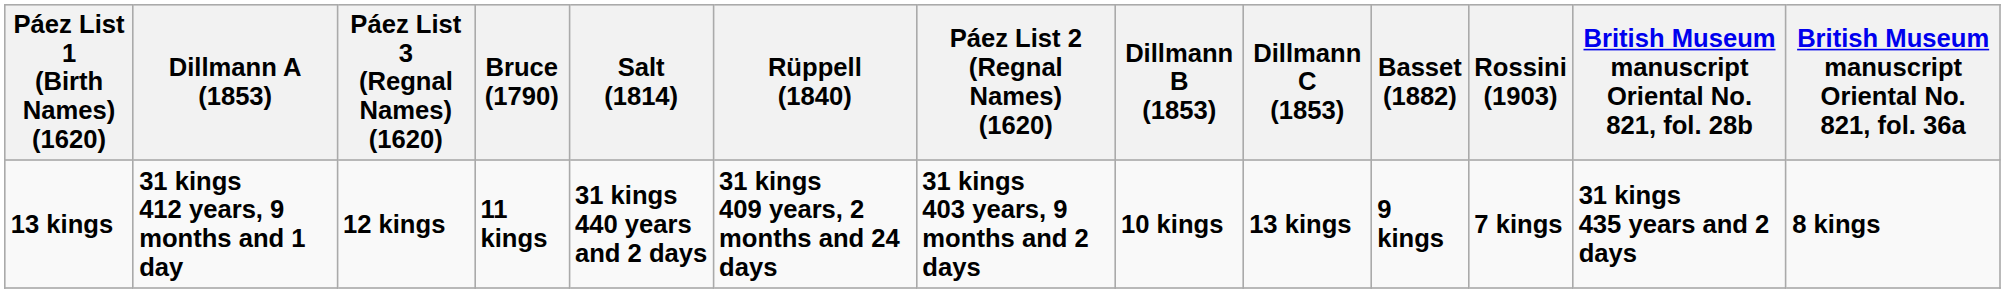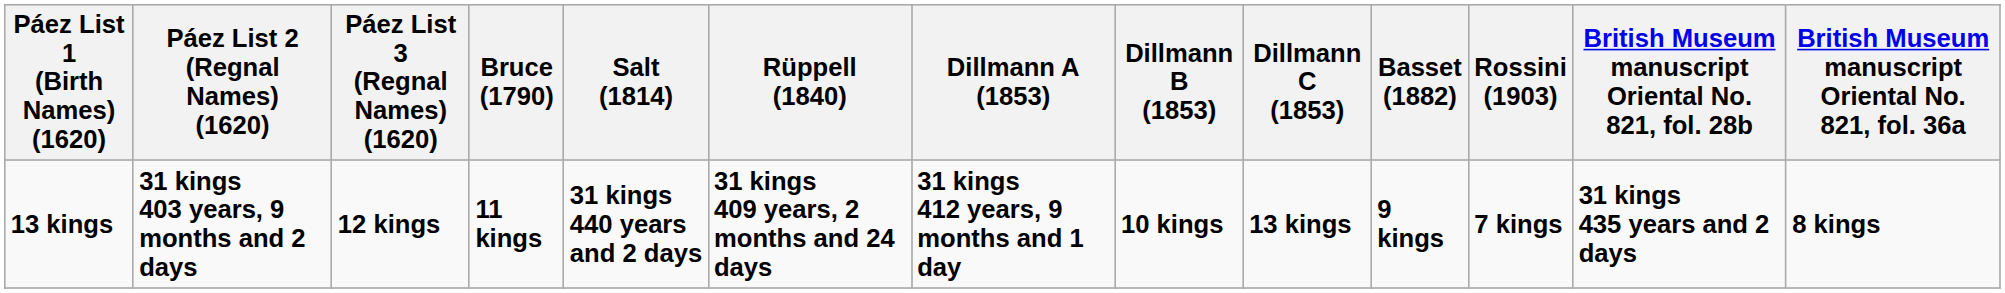columns swapped: (1016, 82) <-> (235, 82)
